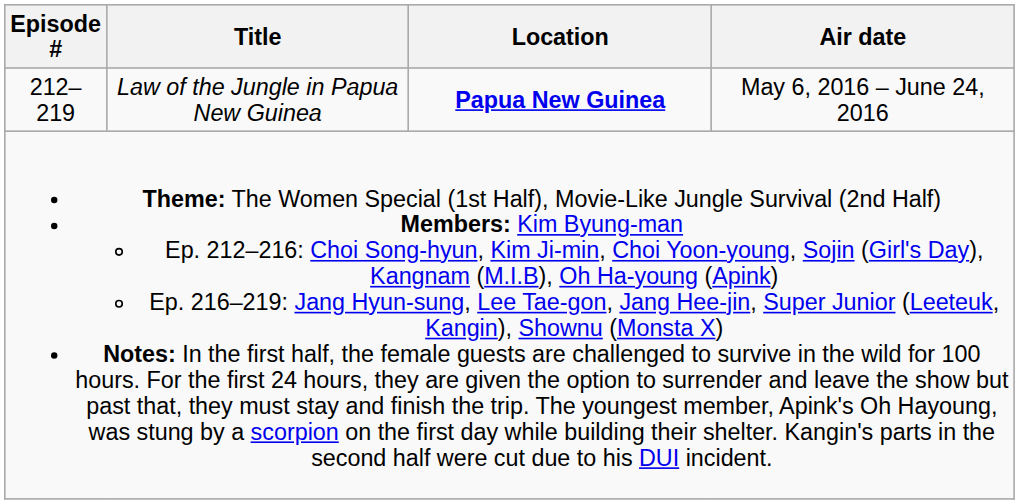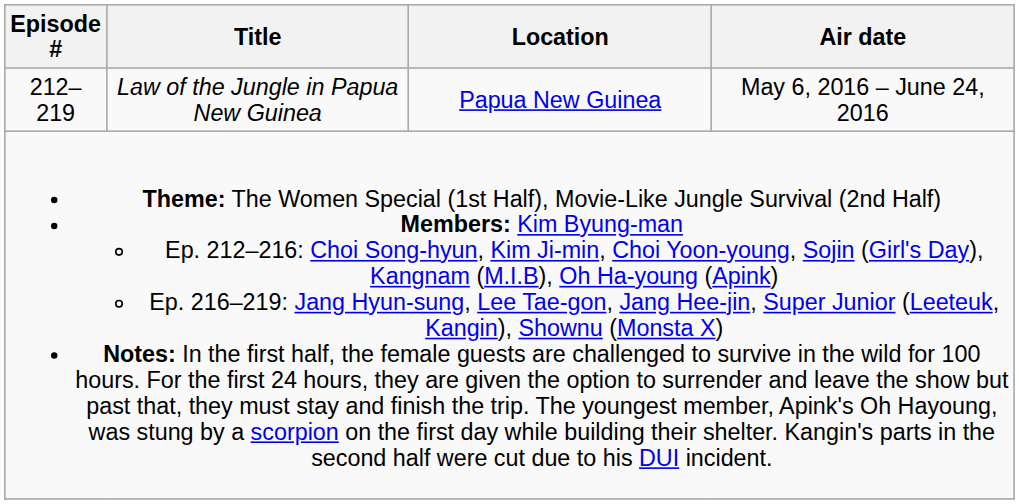(560, 99) bold -> (560, 99) normal
